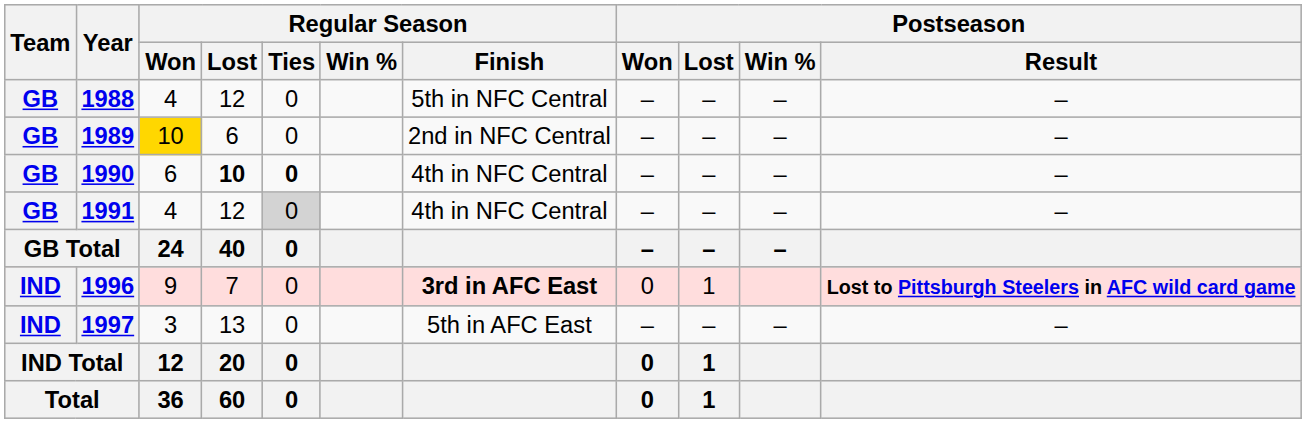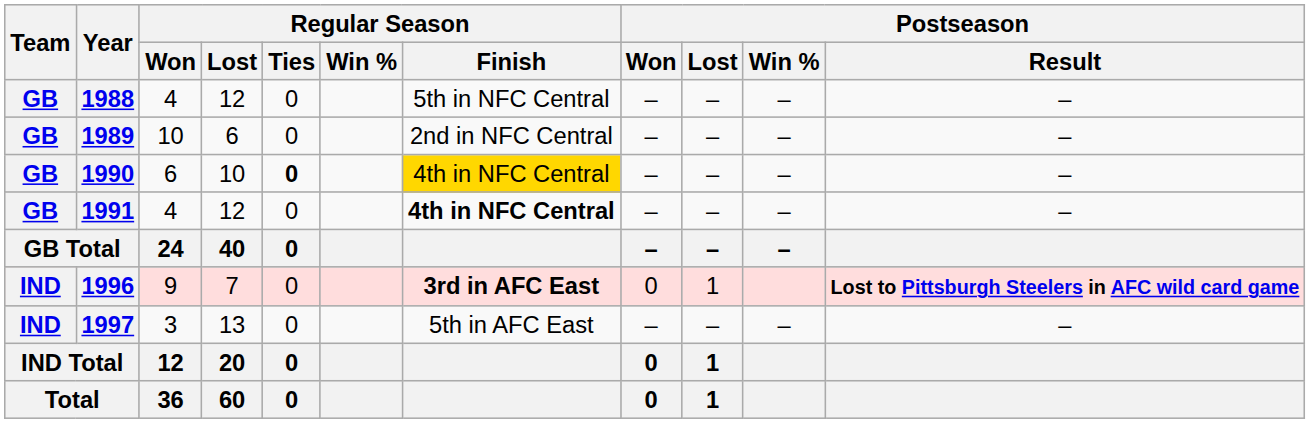(171, 136) gold background -> (171, 136) no background
(232, 174) bold -> (232, 174) normal
(509, 174) no background -> (511, 174) gold background
(292, 211) lightgrey background -> (292, 211) no background
(509, 211) normal -> (511, 211) bold
